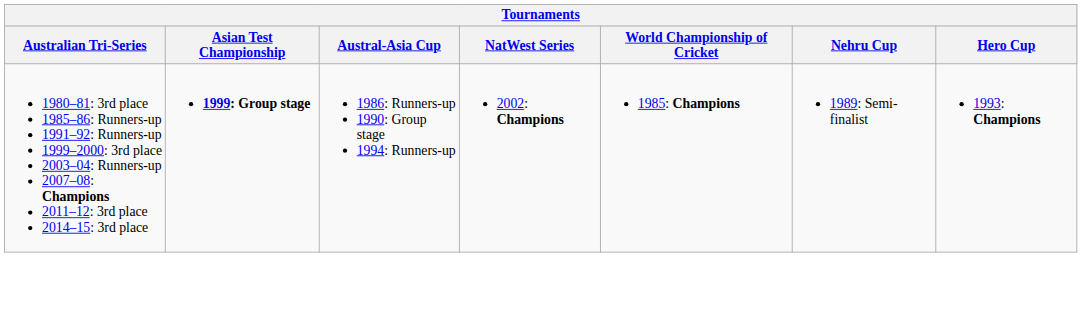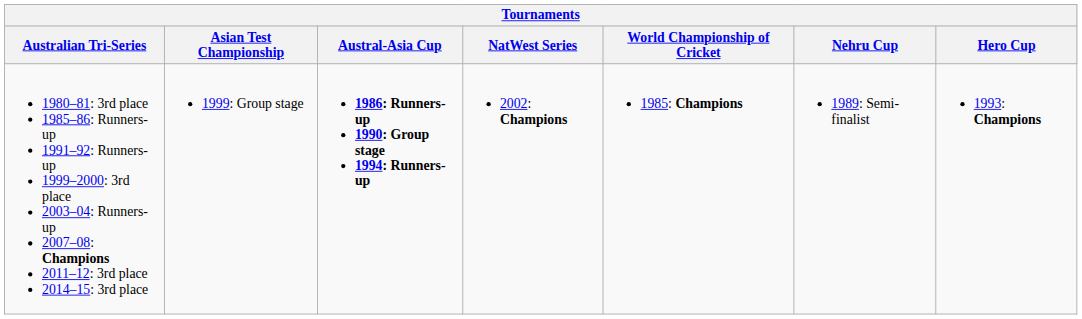(242, 104) bold -> (241, 104) normal
(389, 127) normal -> (390, 142) bold
